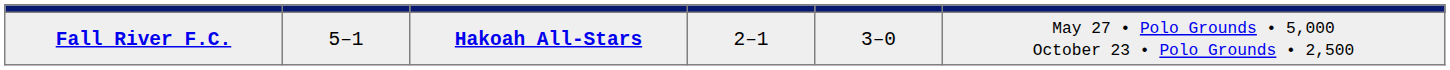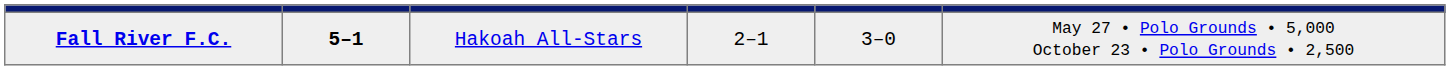(346, 38) normal -> (346, 38) bold
(548, 38) bold -> (548, 38) normal
